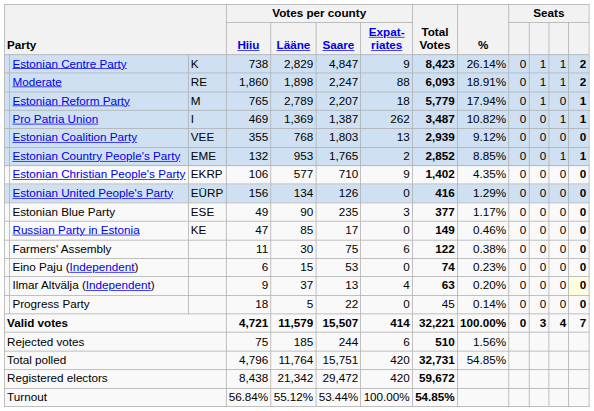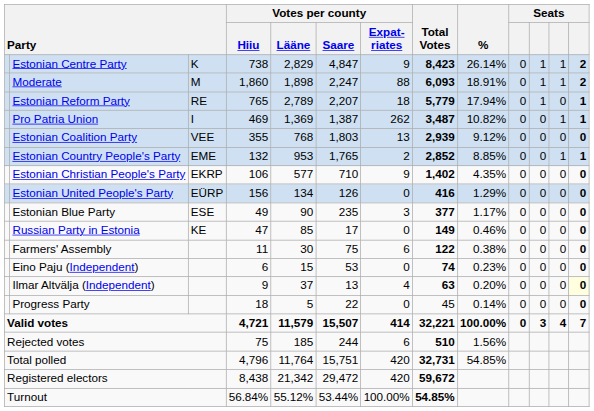(199, 82) RE -> (196, 82) M
(196, 100) M -> (199, 100) RE
